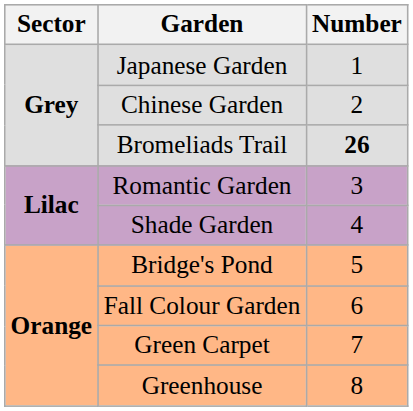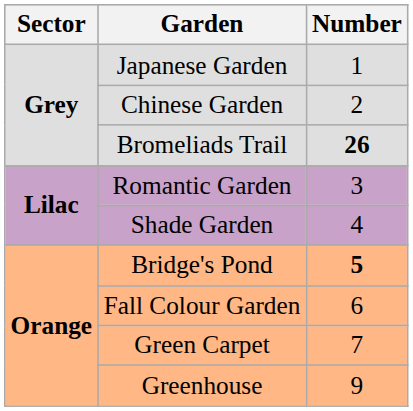(357, 265) normal -> (357, 265) bold
(357, 385) 8 -> (357, 385) 9
